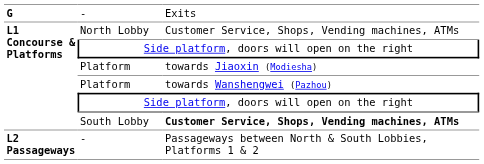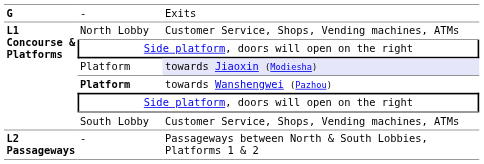(241, 67) no background -> (241, 67) lavender background
(105, 84) normal -> (105, 84) bold
(312, 121) bold -> (312, 121) normal
